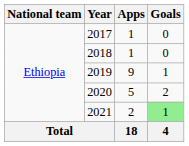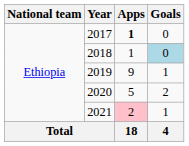(131, 33) normal -> (131, 33) bold
(166, 53) no background -> (166, 53) lightblue background
(131, 111) no background -> (131, 111) pink background
(166, 111) lightgreen background -> (166, 111) no background
